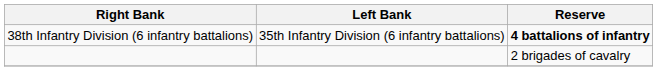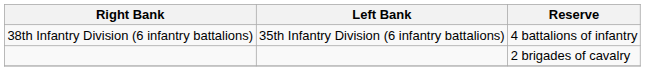(580, 35) bold -> (574, 35) normal
